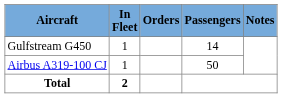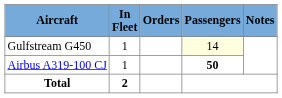(213, 46) no background -> (213, 46) lightyellow background
(213, 64) normal -> (213, 64) bold
